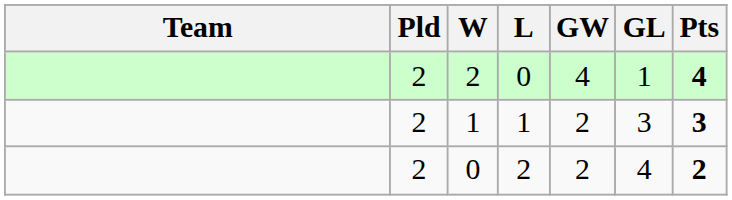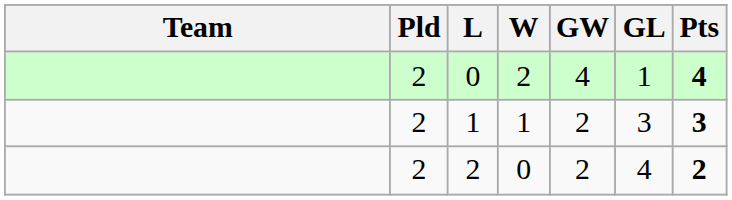columns swapped: (473, 28) <-> (524, 28)
